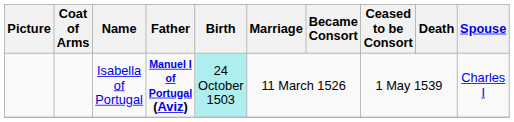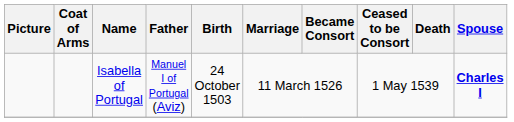(170, 85) bold -> (169, 86) normal
(221, 85) paleturquoise background -> (217, 85) no background
(483, 85) normal -> (480, 85) bold
